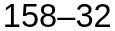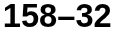(57, 16) normal -> (57, 16) bold
